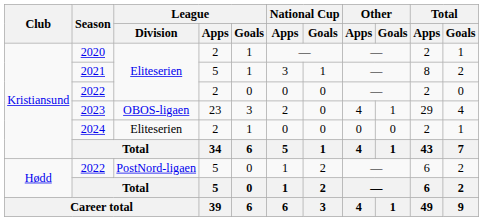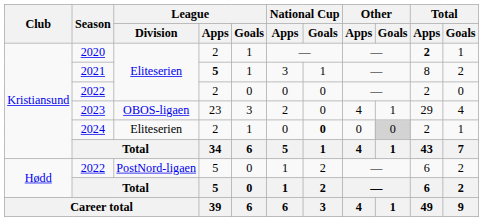(427, 52) normal -> (427, 52) bold
(215, 71) normal -> (215, 71) bold
(323, 129) normal -> (323, 129) bold
(393, 129) no background -> (393, 129) lightgrey background
